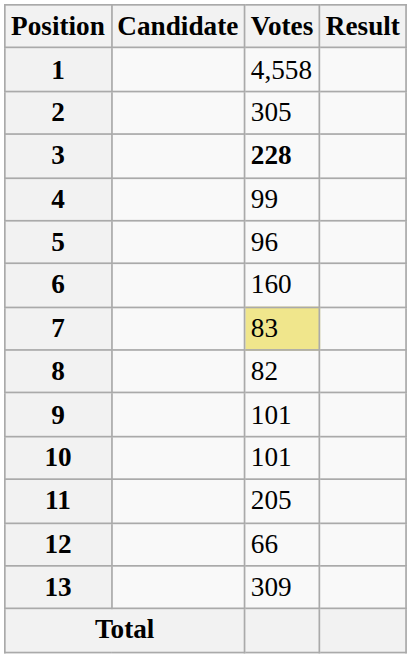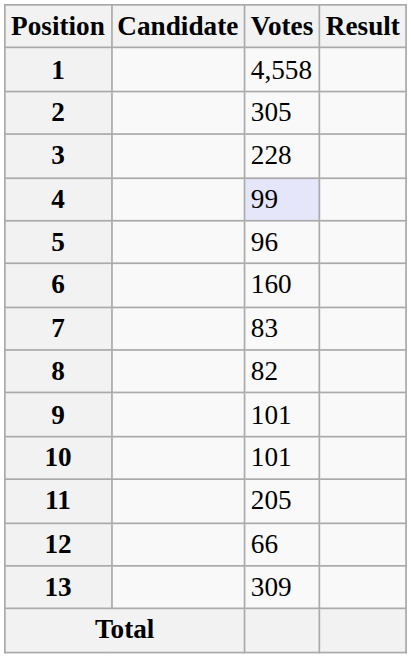(271, 155) bold -> (271, 155) normal
(264, 198) no background -> (264, 198) lavender background
(264, 328) khaki background -> (264, 328) no background
